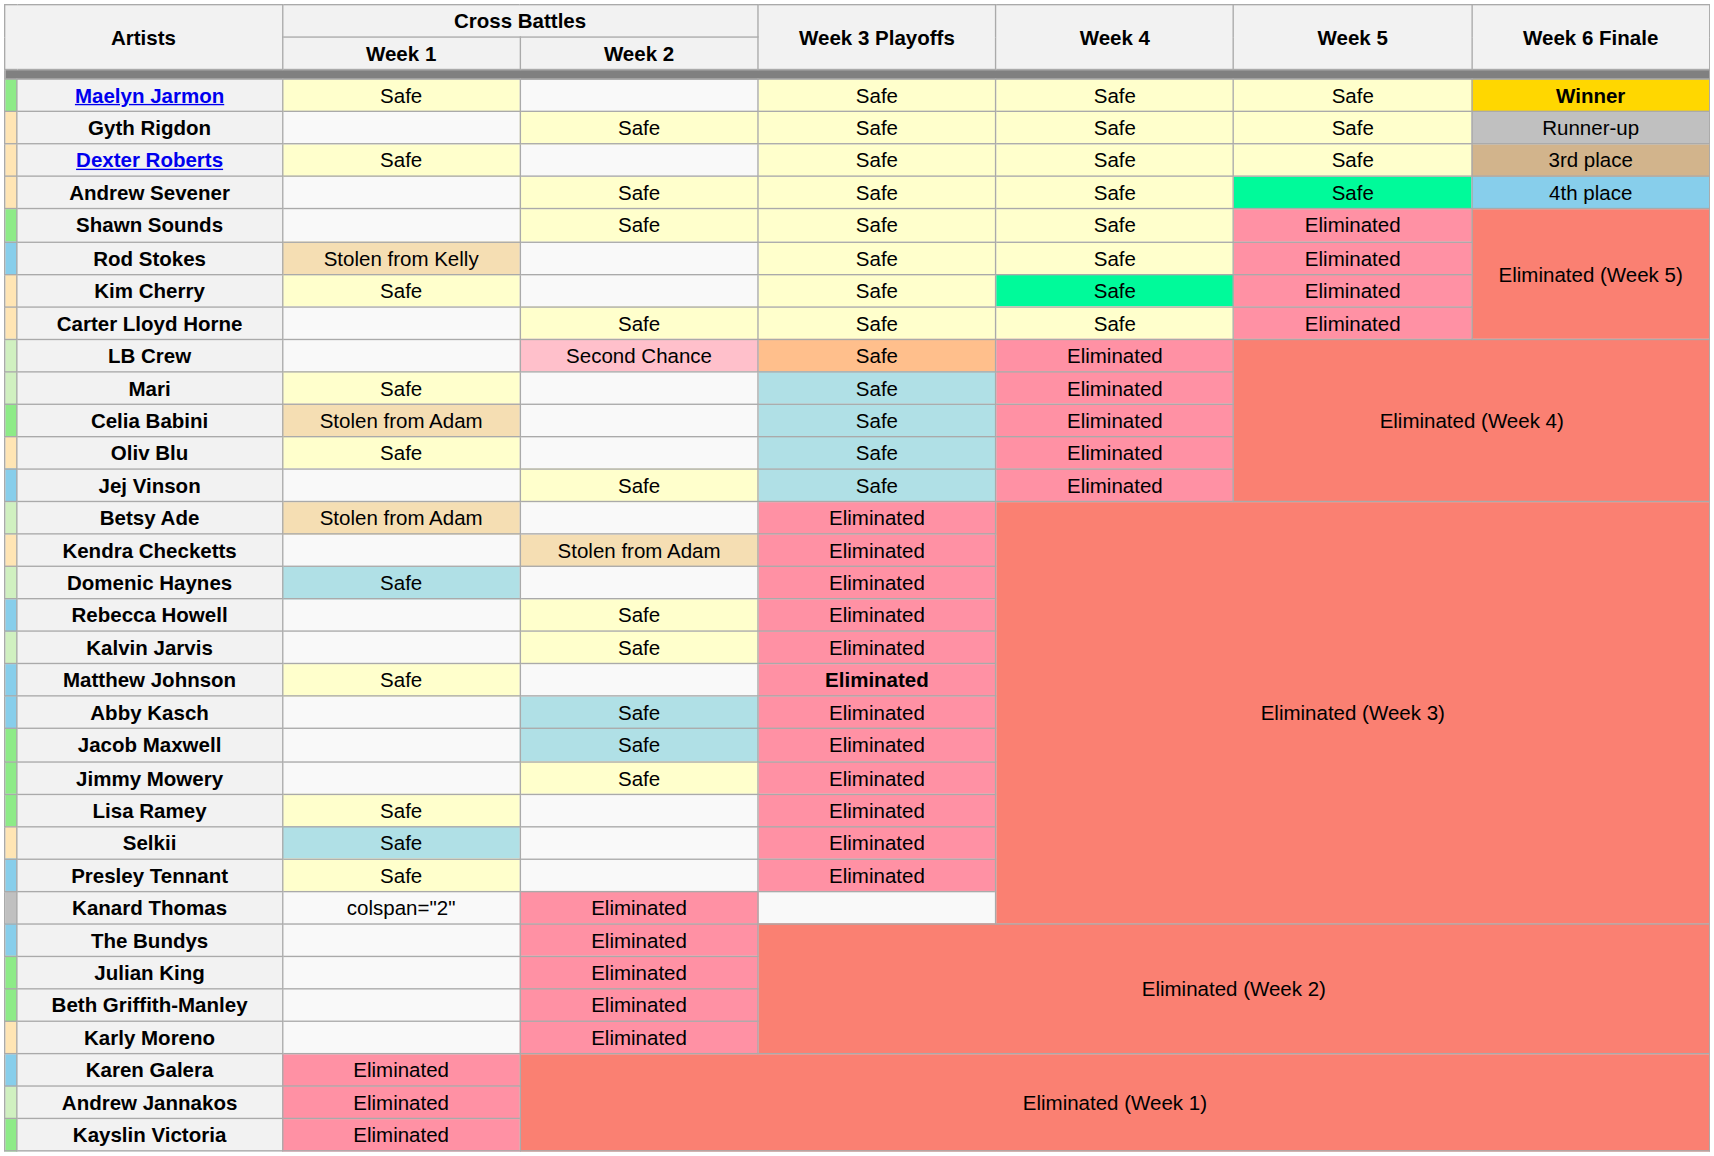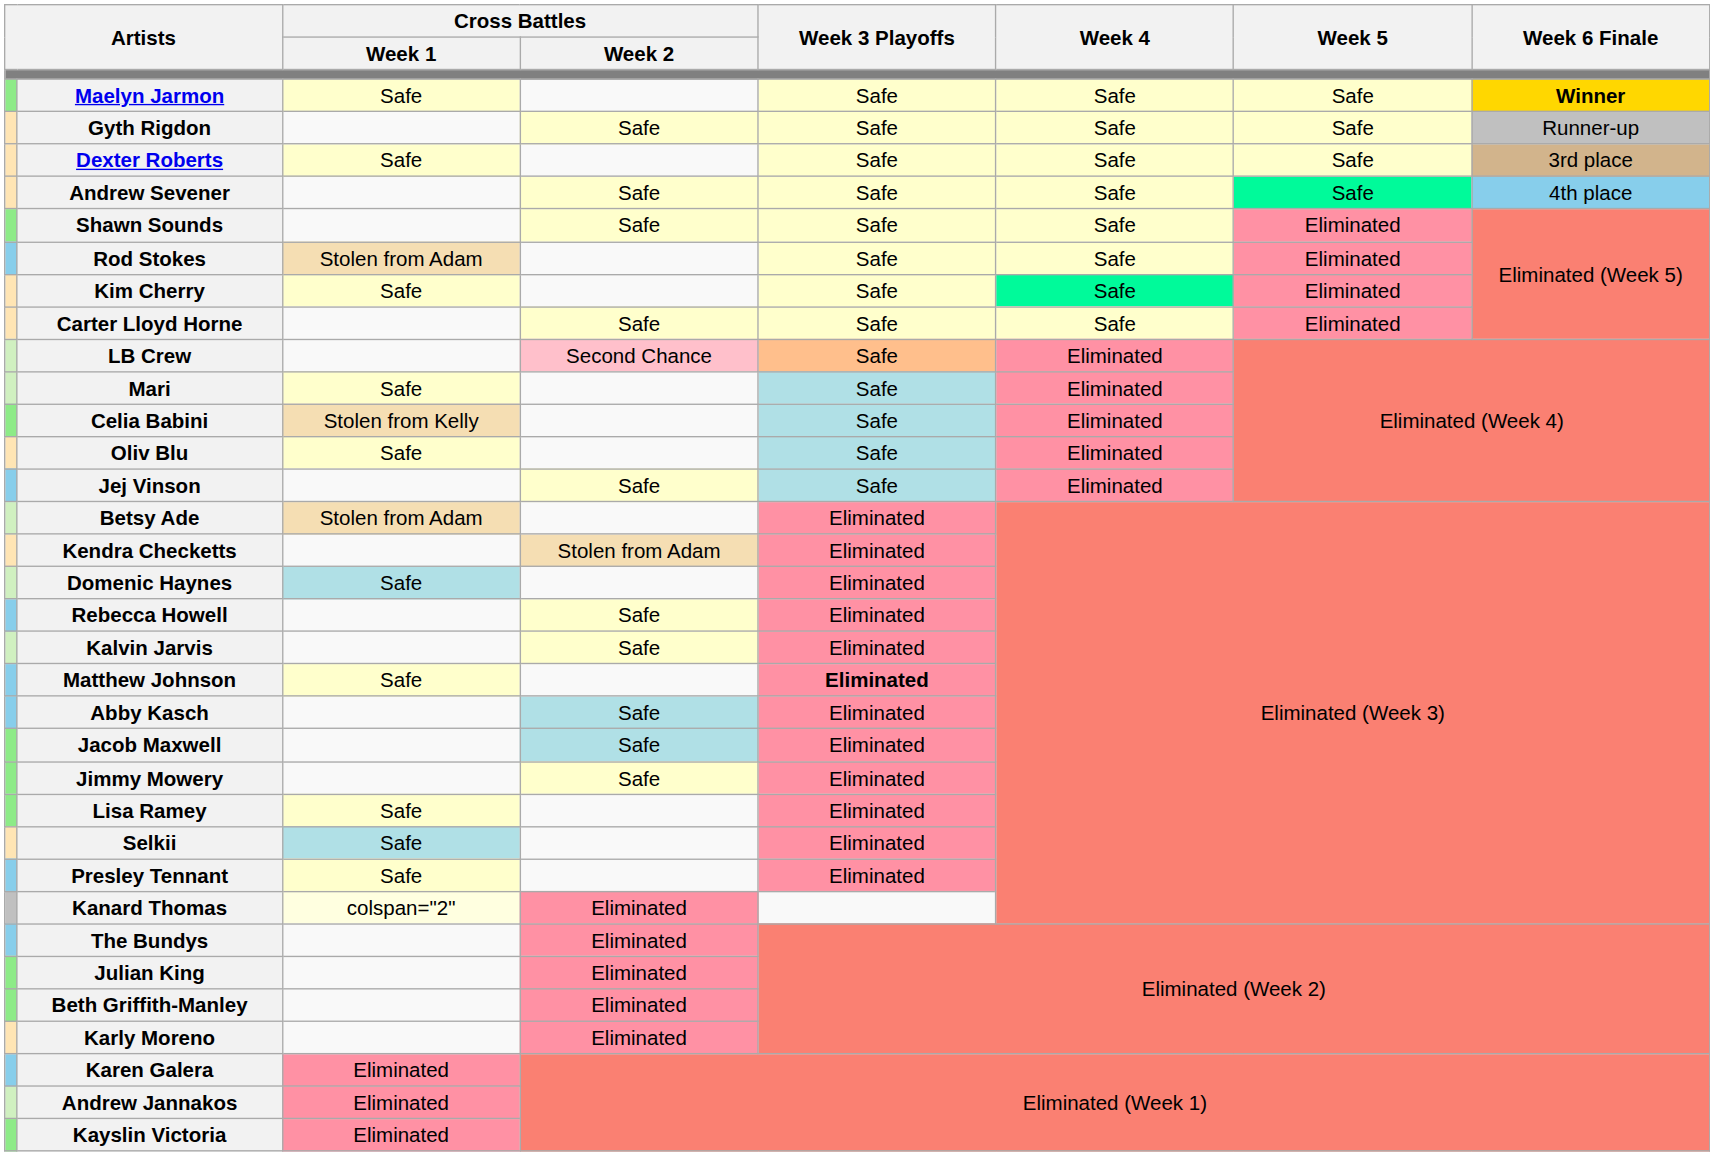(401, 258) Stolen from Kelly -> (401, 258) Stolen from Adam
(401, 420) Stolen from Adam -> (401, 420) Stolen from Kelly
(401, 908) no background -> (401, 908) lightyellow background
